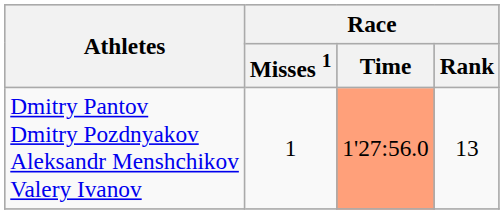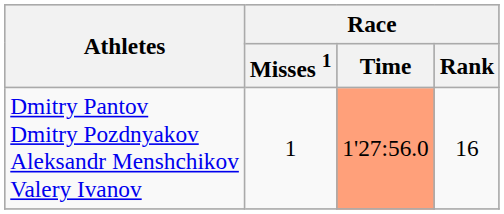(467, 148) 13 -> (467, 148) 16
